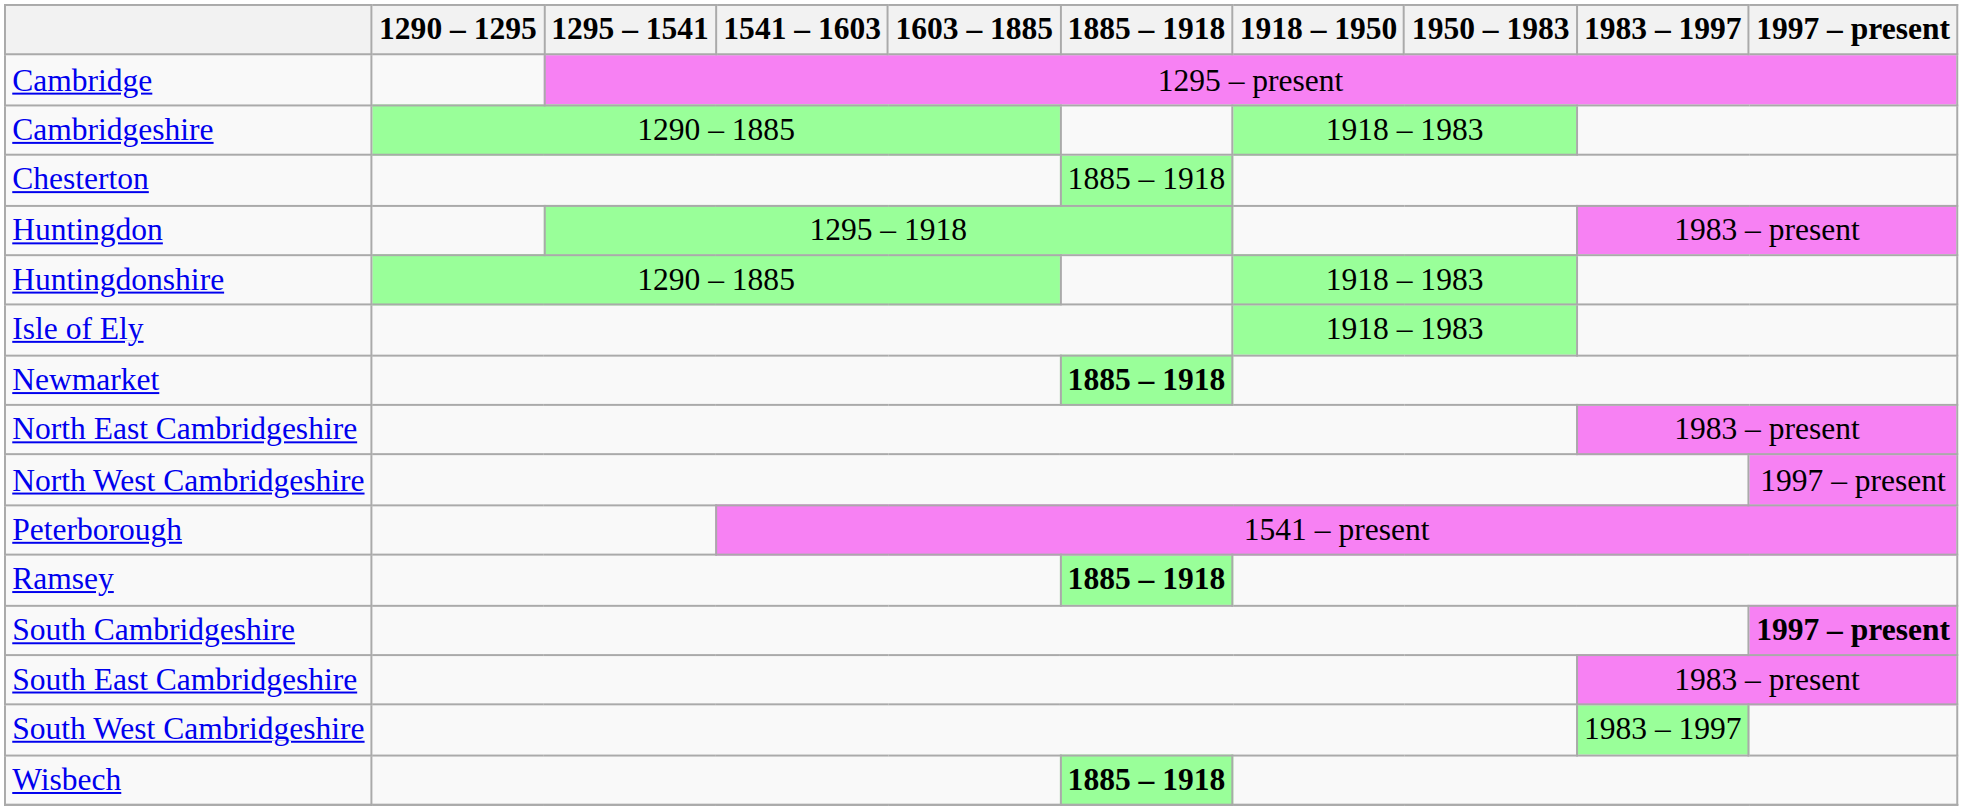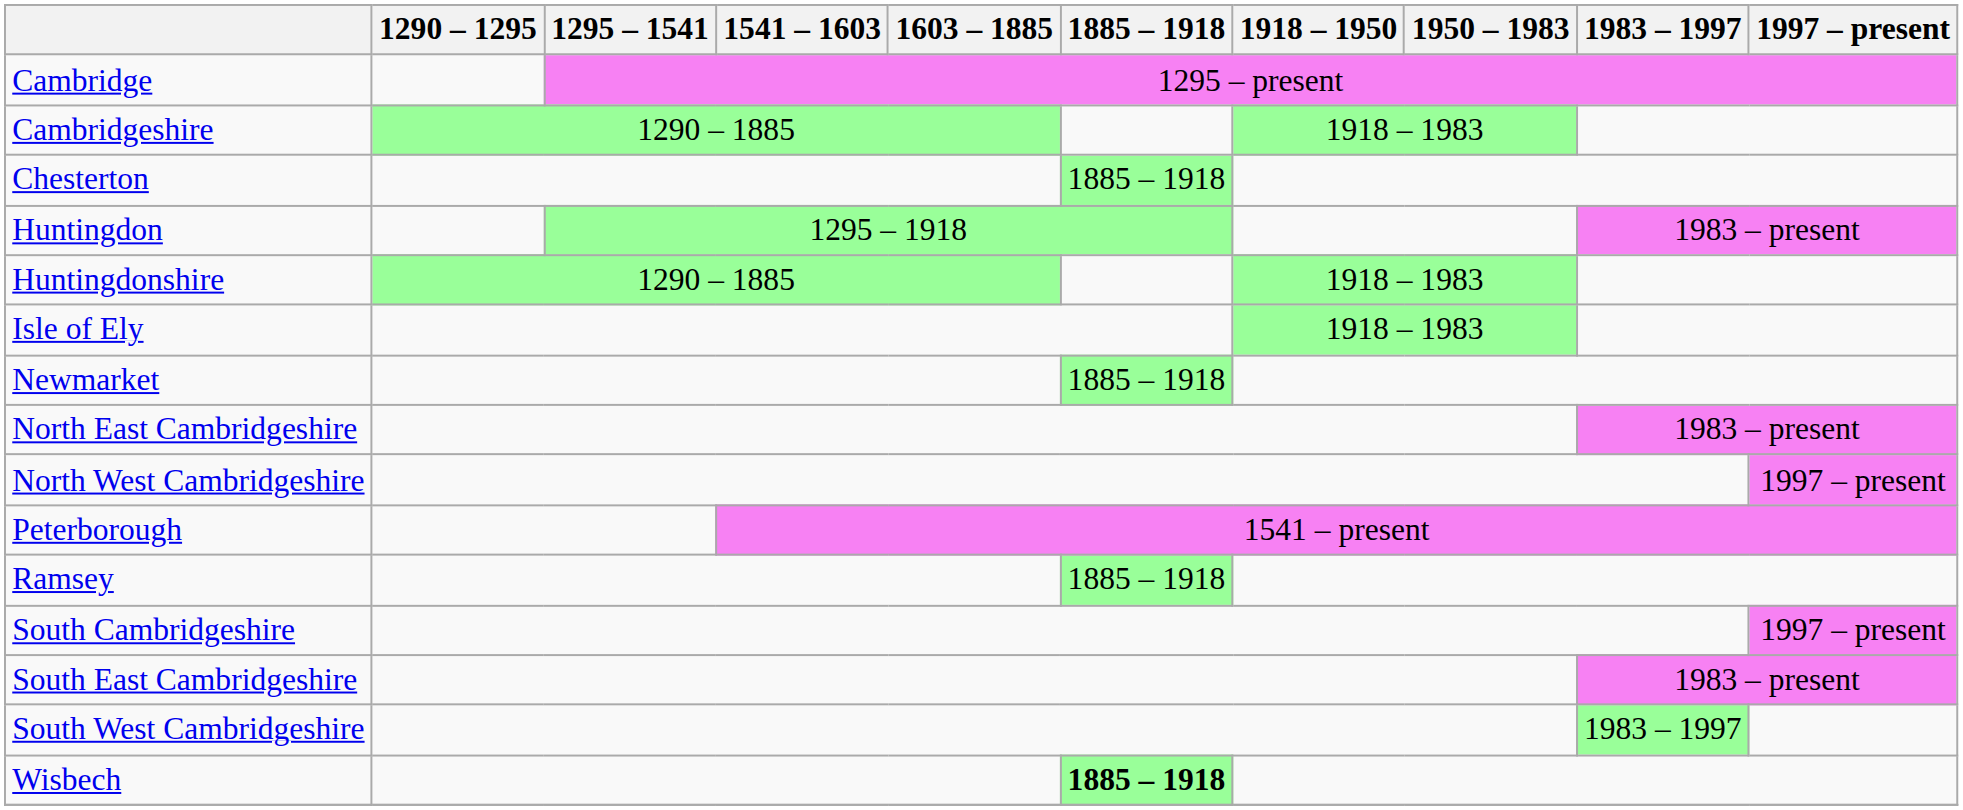(1146, 379) bold -> (1146, 379) normal
(1146, 579) bold -> (1146, 579) normal
(1853, 629) bold -> (1853, 629) normal
